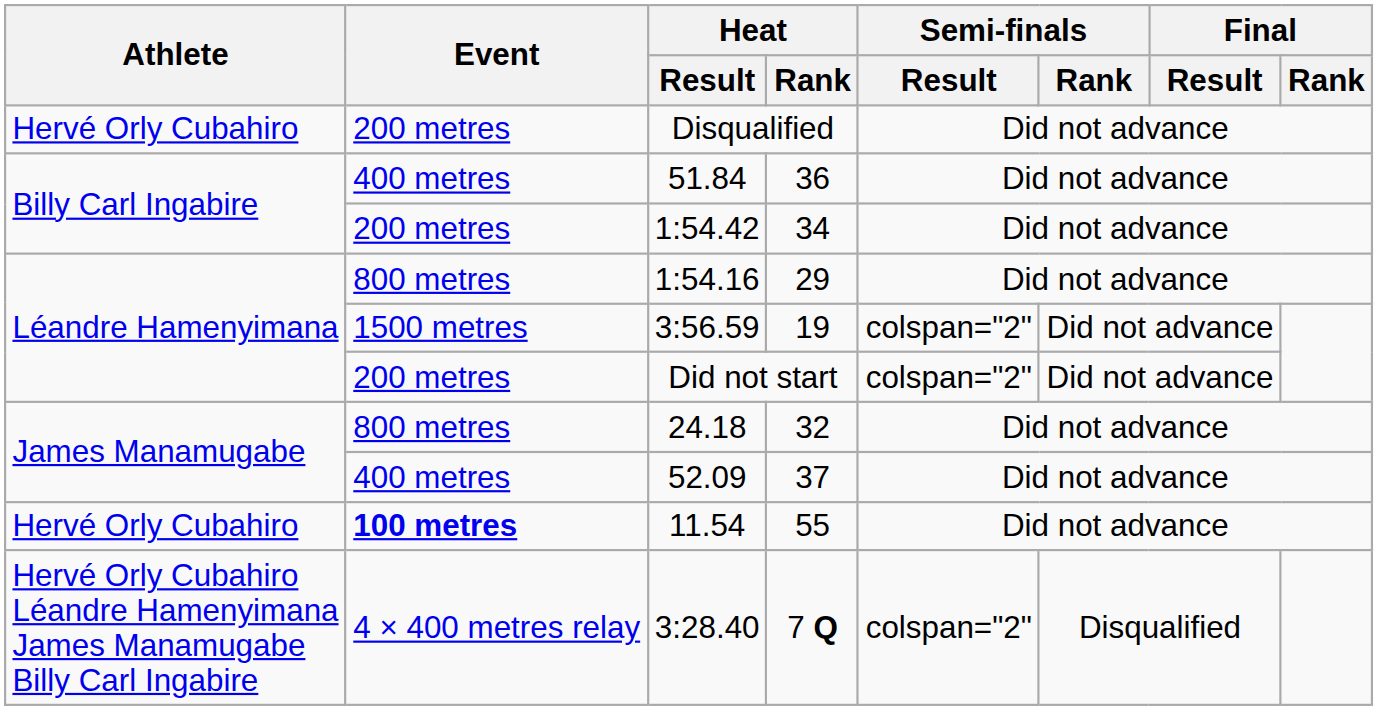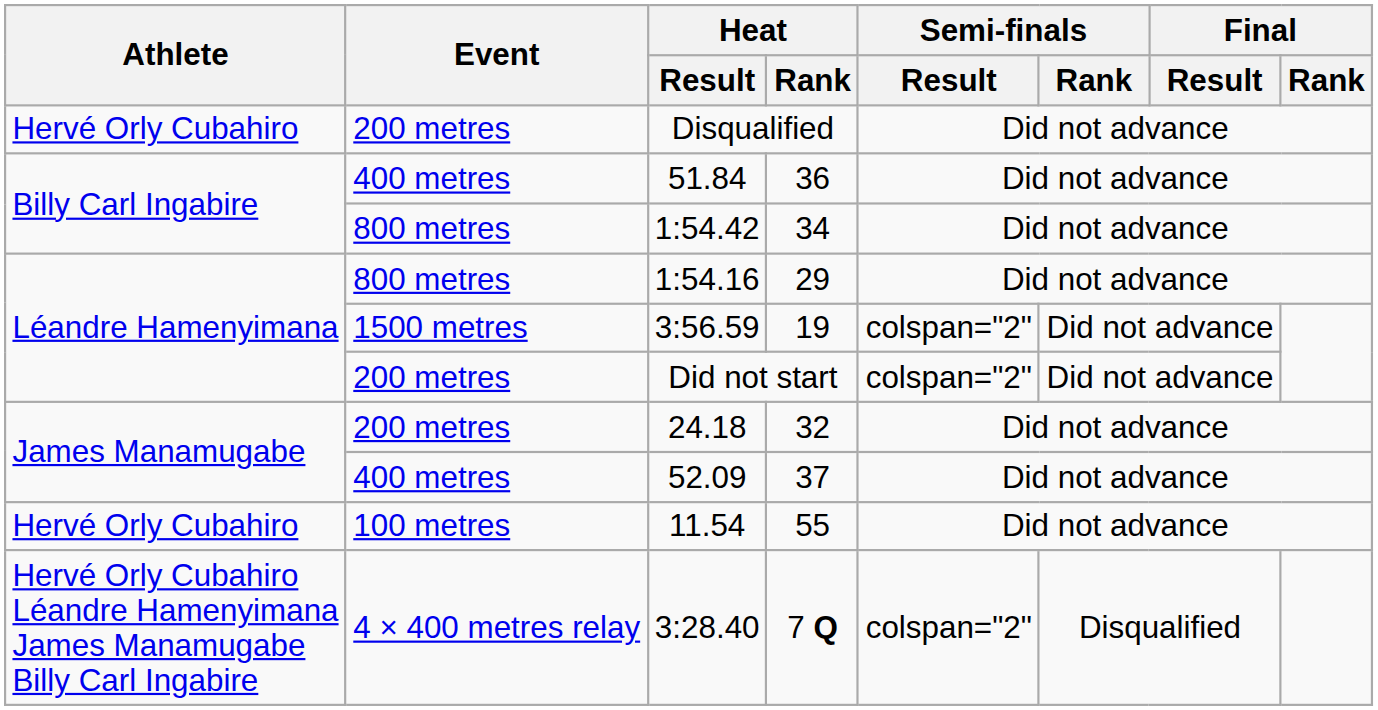(432, 229) 200 metres -> (432, 229) 800 metres
(432, 427) 800 metres -> (432, 427) 200 metres
(435, 526) bold -> (432, 526) normal
